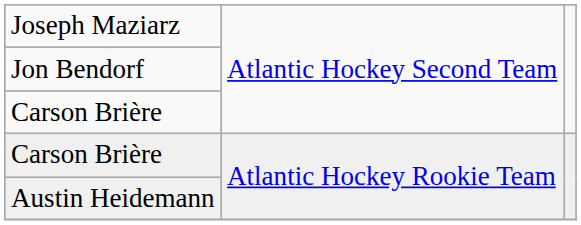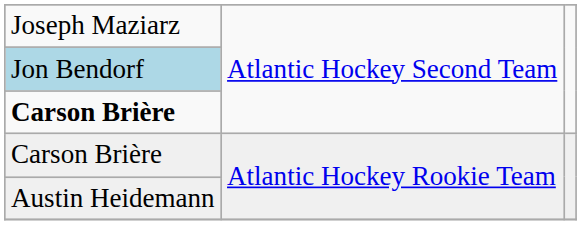(78, 68) no background -> (78, 68) lightblue background
(87, 111) normal -> (93, 111) bold
